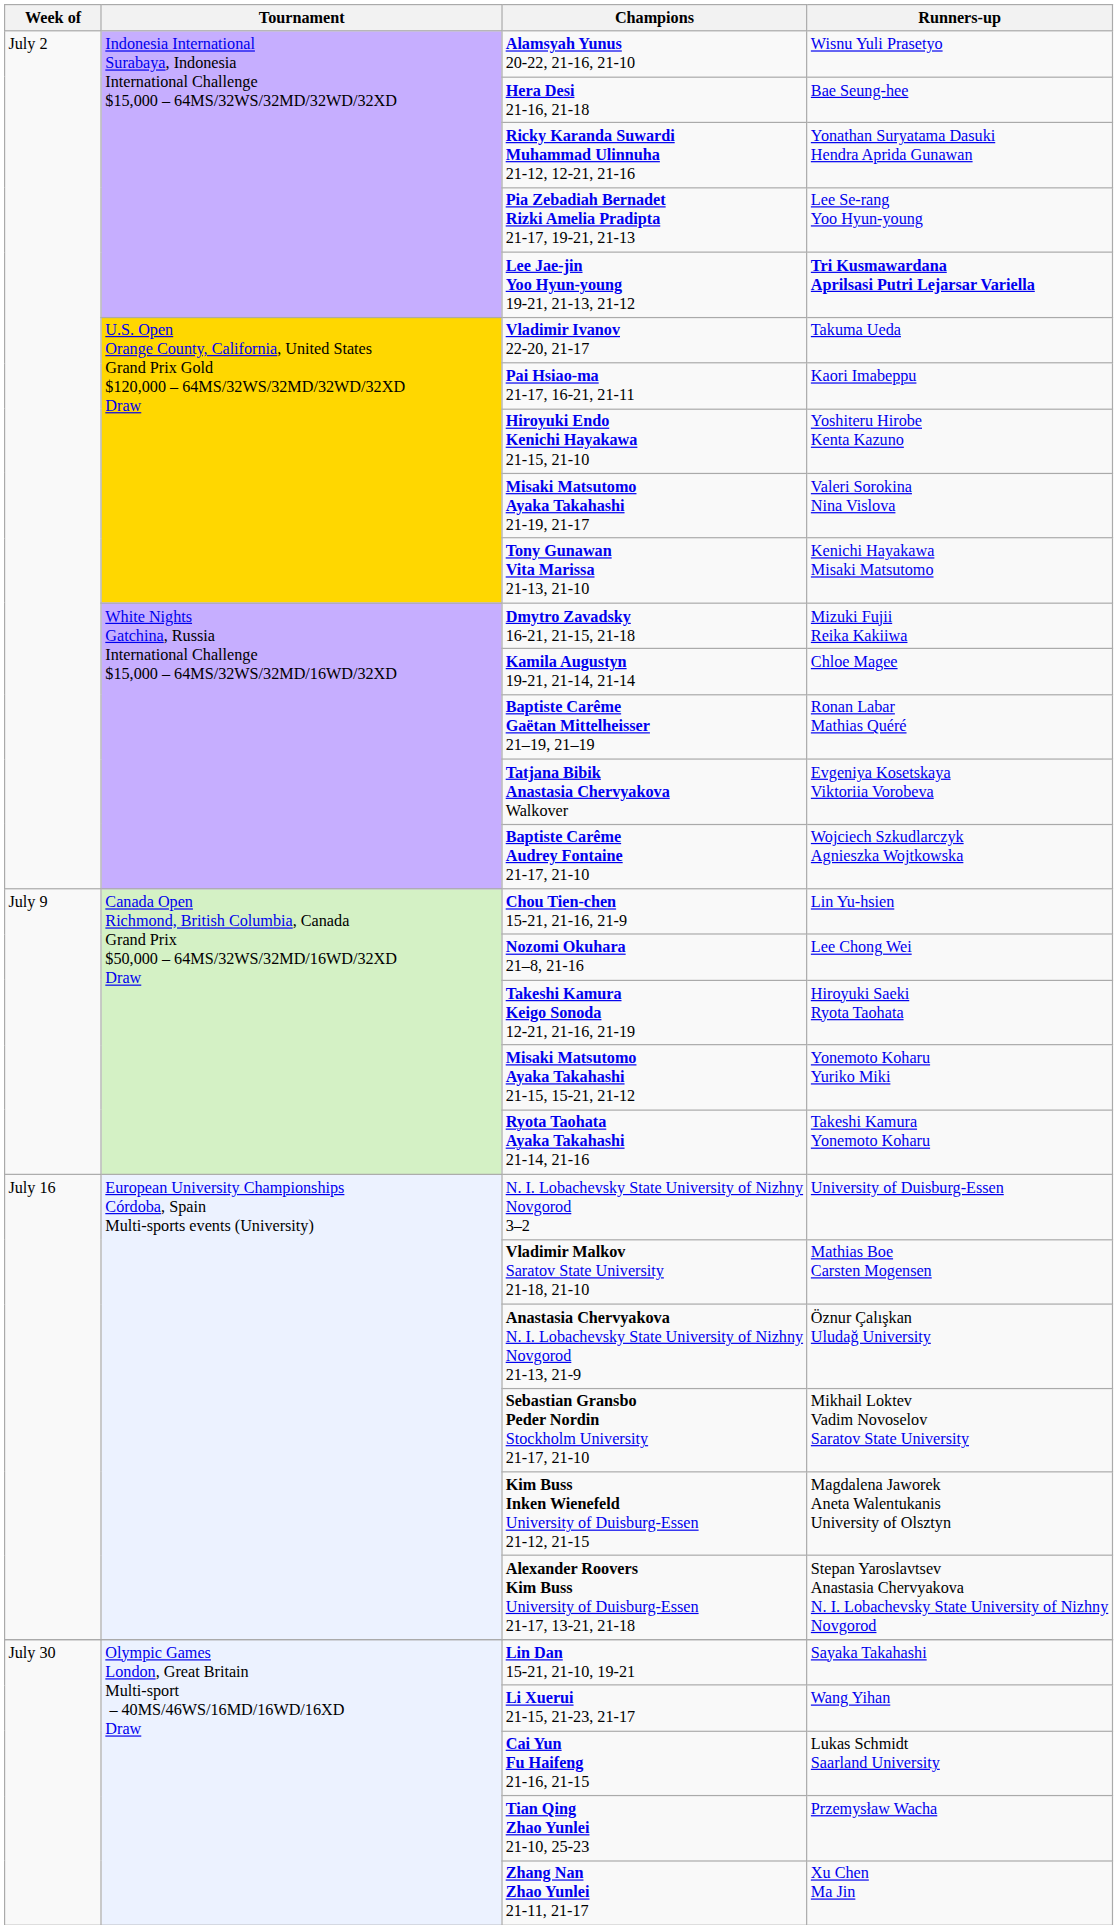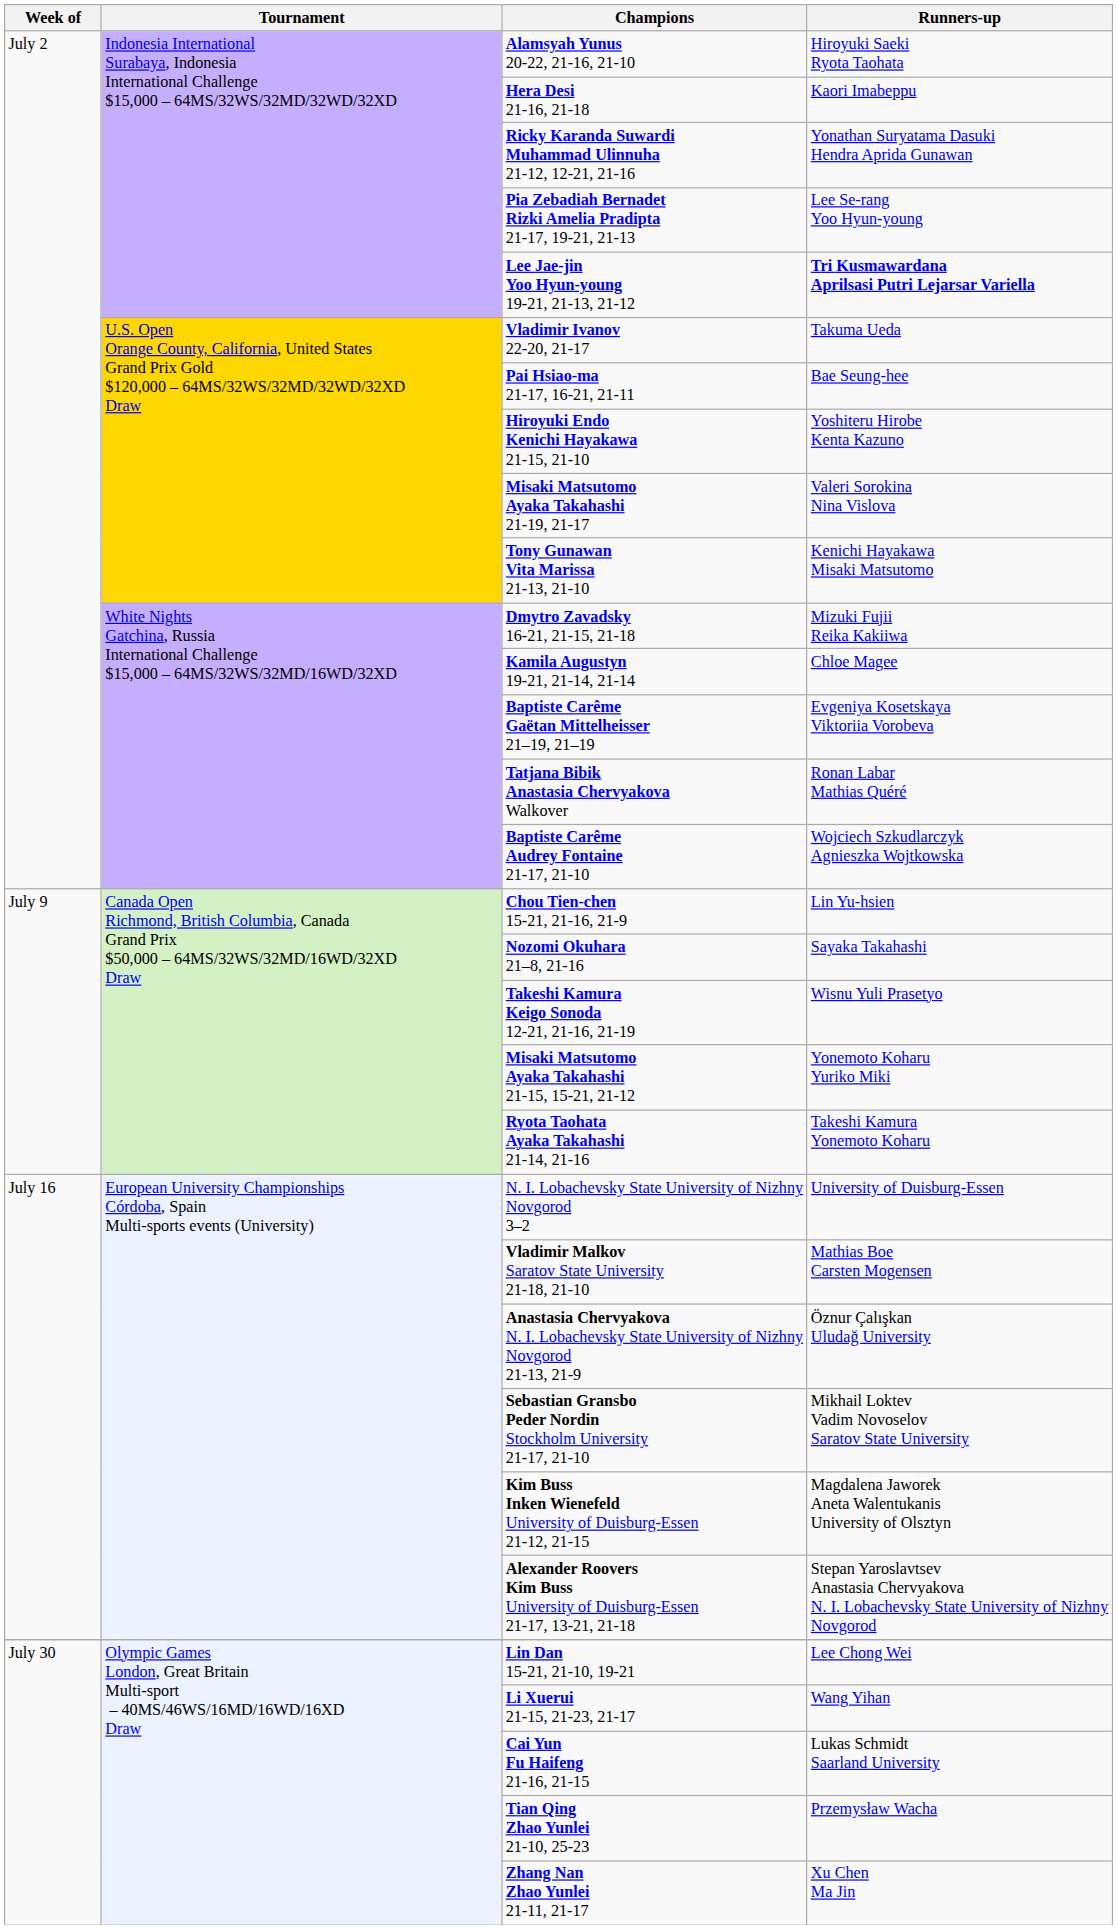(877, 44) Wisnu Yuli Prasetyo -> (860, 53) Hiroyuki Saeki Ryota Taohata
(860, 89) Bae Seung-hee -> (864, 89) Kaori Imabeppu
(864, 375) Kaori Imabeppu -> (860, 375) Bae Seung-hee
(859, 716) Ronan Labar Mathias Quéré -> (881, 716) Evgeniya Kosetskaya Viktoriia Vorobeva
(881, 781) Evgeniya Kosetskaya Viktoriia Vorobeva -> (859, 781) Ronan Labar Mathias Quéré
(861, 947) Lee Chong Wei -> (869, 947) Sayaka Takahashi
(860, 1002) Hiroyuki Saeki Ryota Taohata -> (877, 993) Wisnu Yuli Prasetyo
(869, 1652) Sayaka Takahashi -> (861, 1652) Lee Chong Wei
